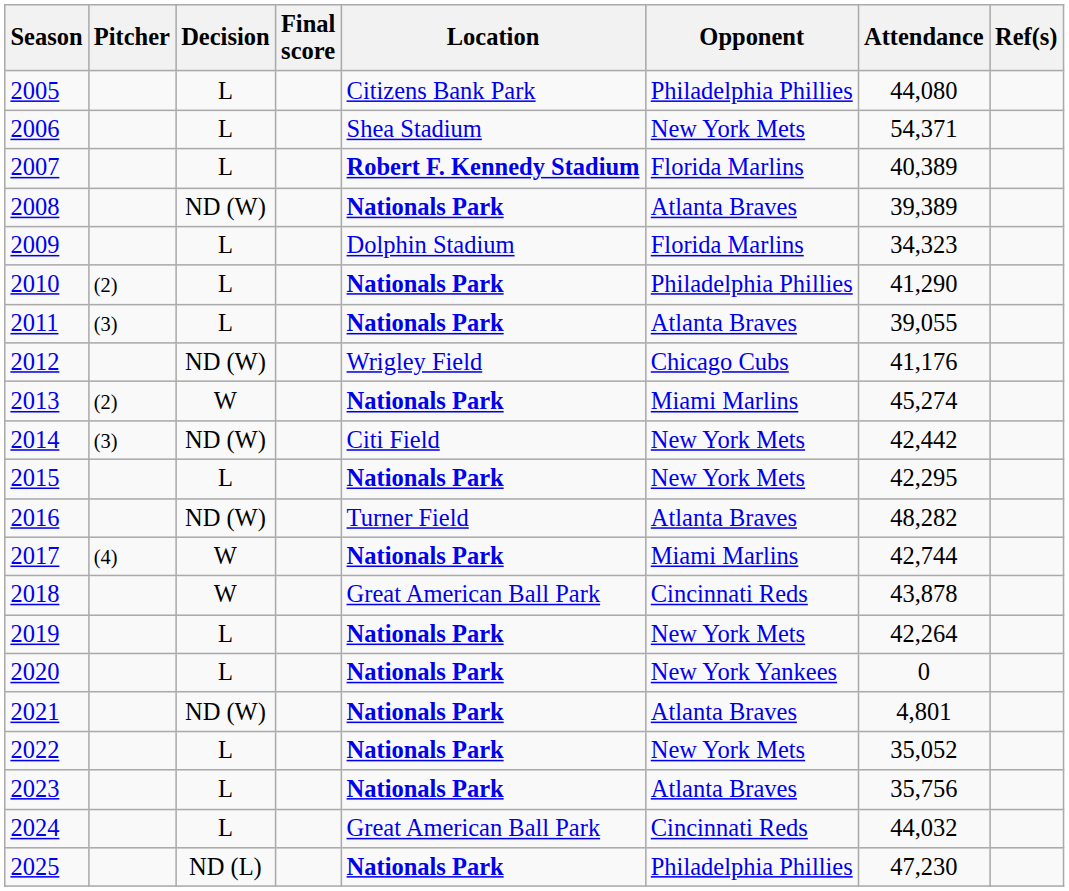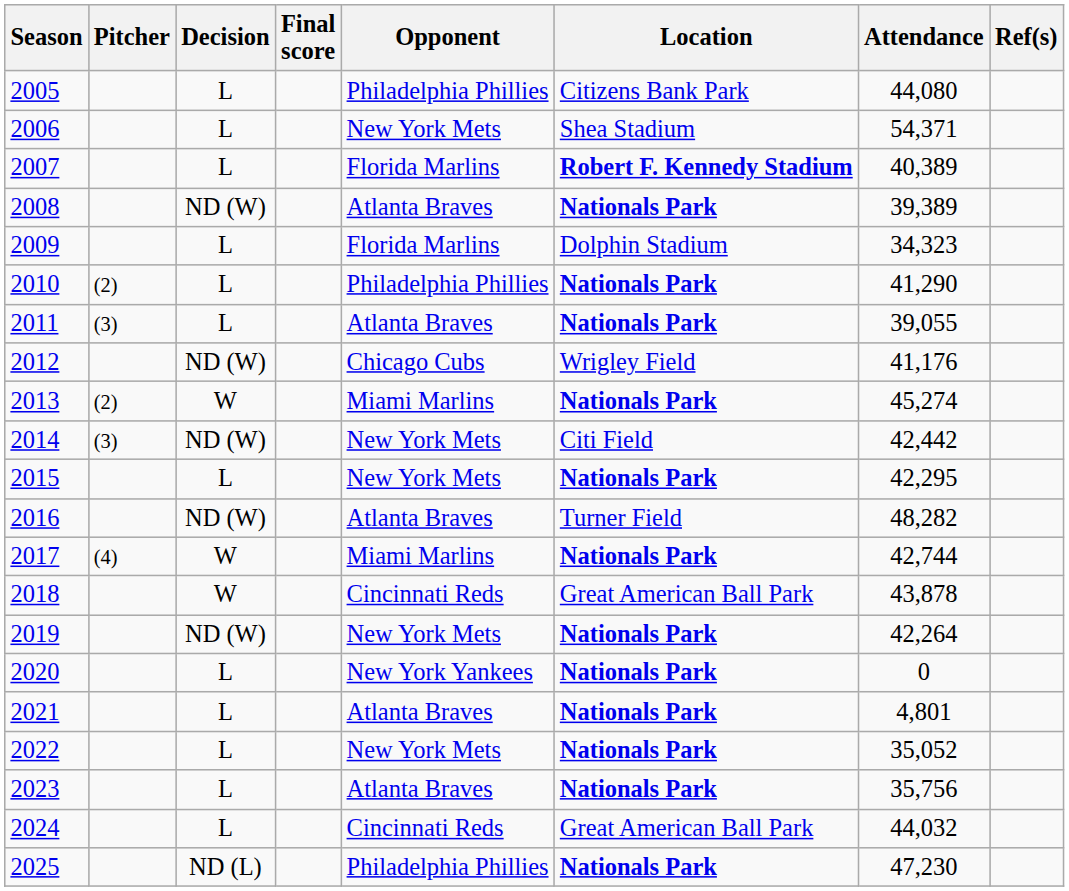columns swapped: (752, 37) <-> (493, 37)
(225, 633) L -> (225, 633) ND (W)
(225, 711) ND (W) -> (225, 711) L
